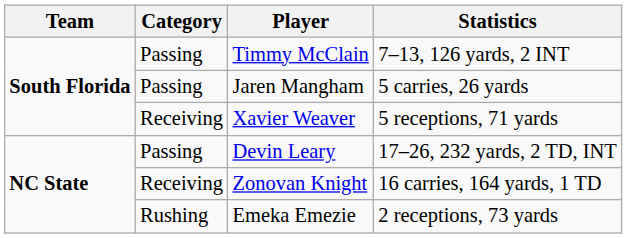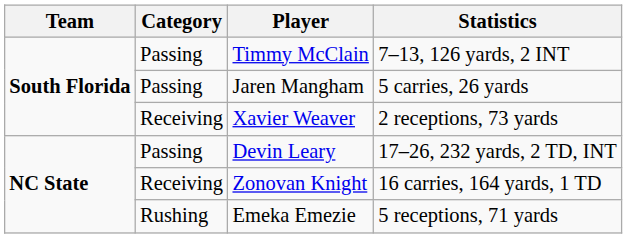(468, 118) 5 receptions, 71 yards -> (468, 118) 2 receptions, 73 yards
(468, 216) 2 receptions, 73 yards -> (468, 216) 5 receptions, 71 yards
